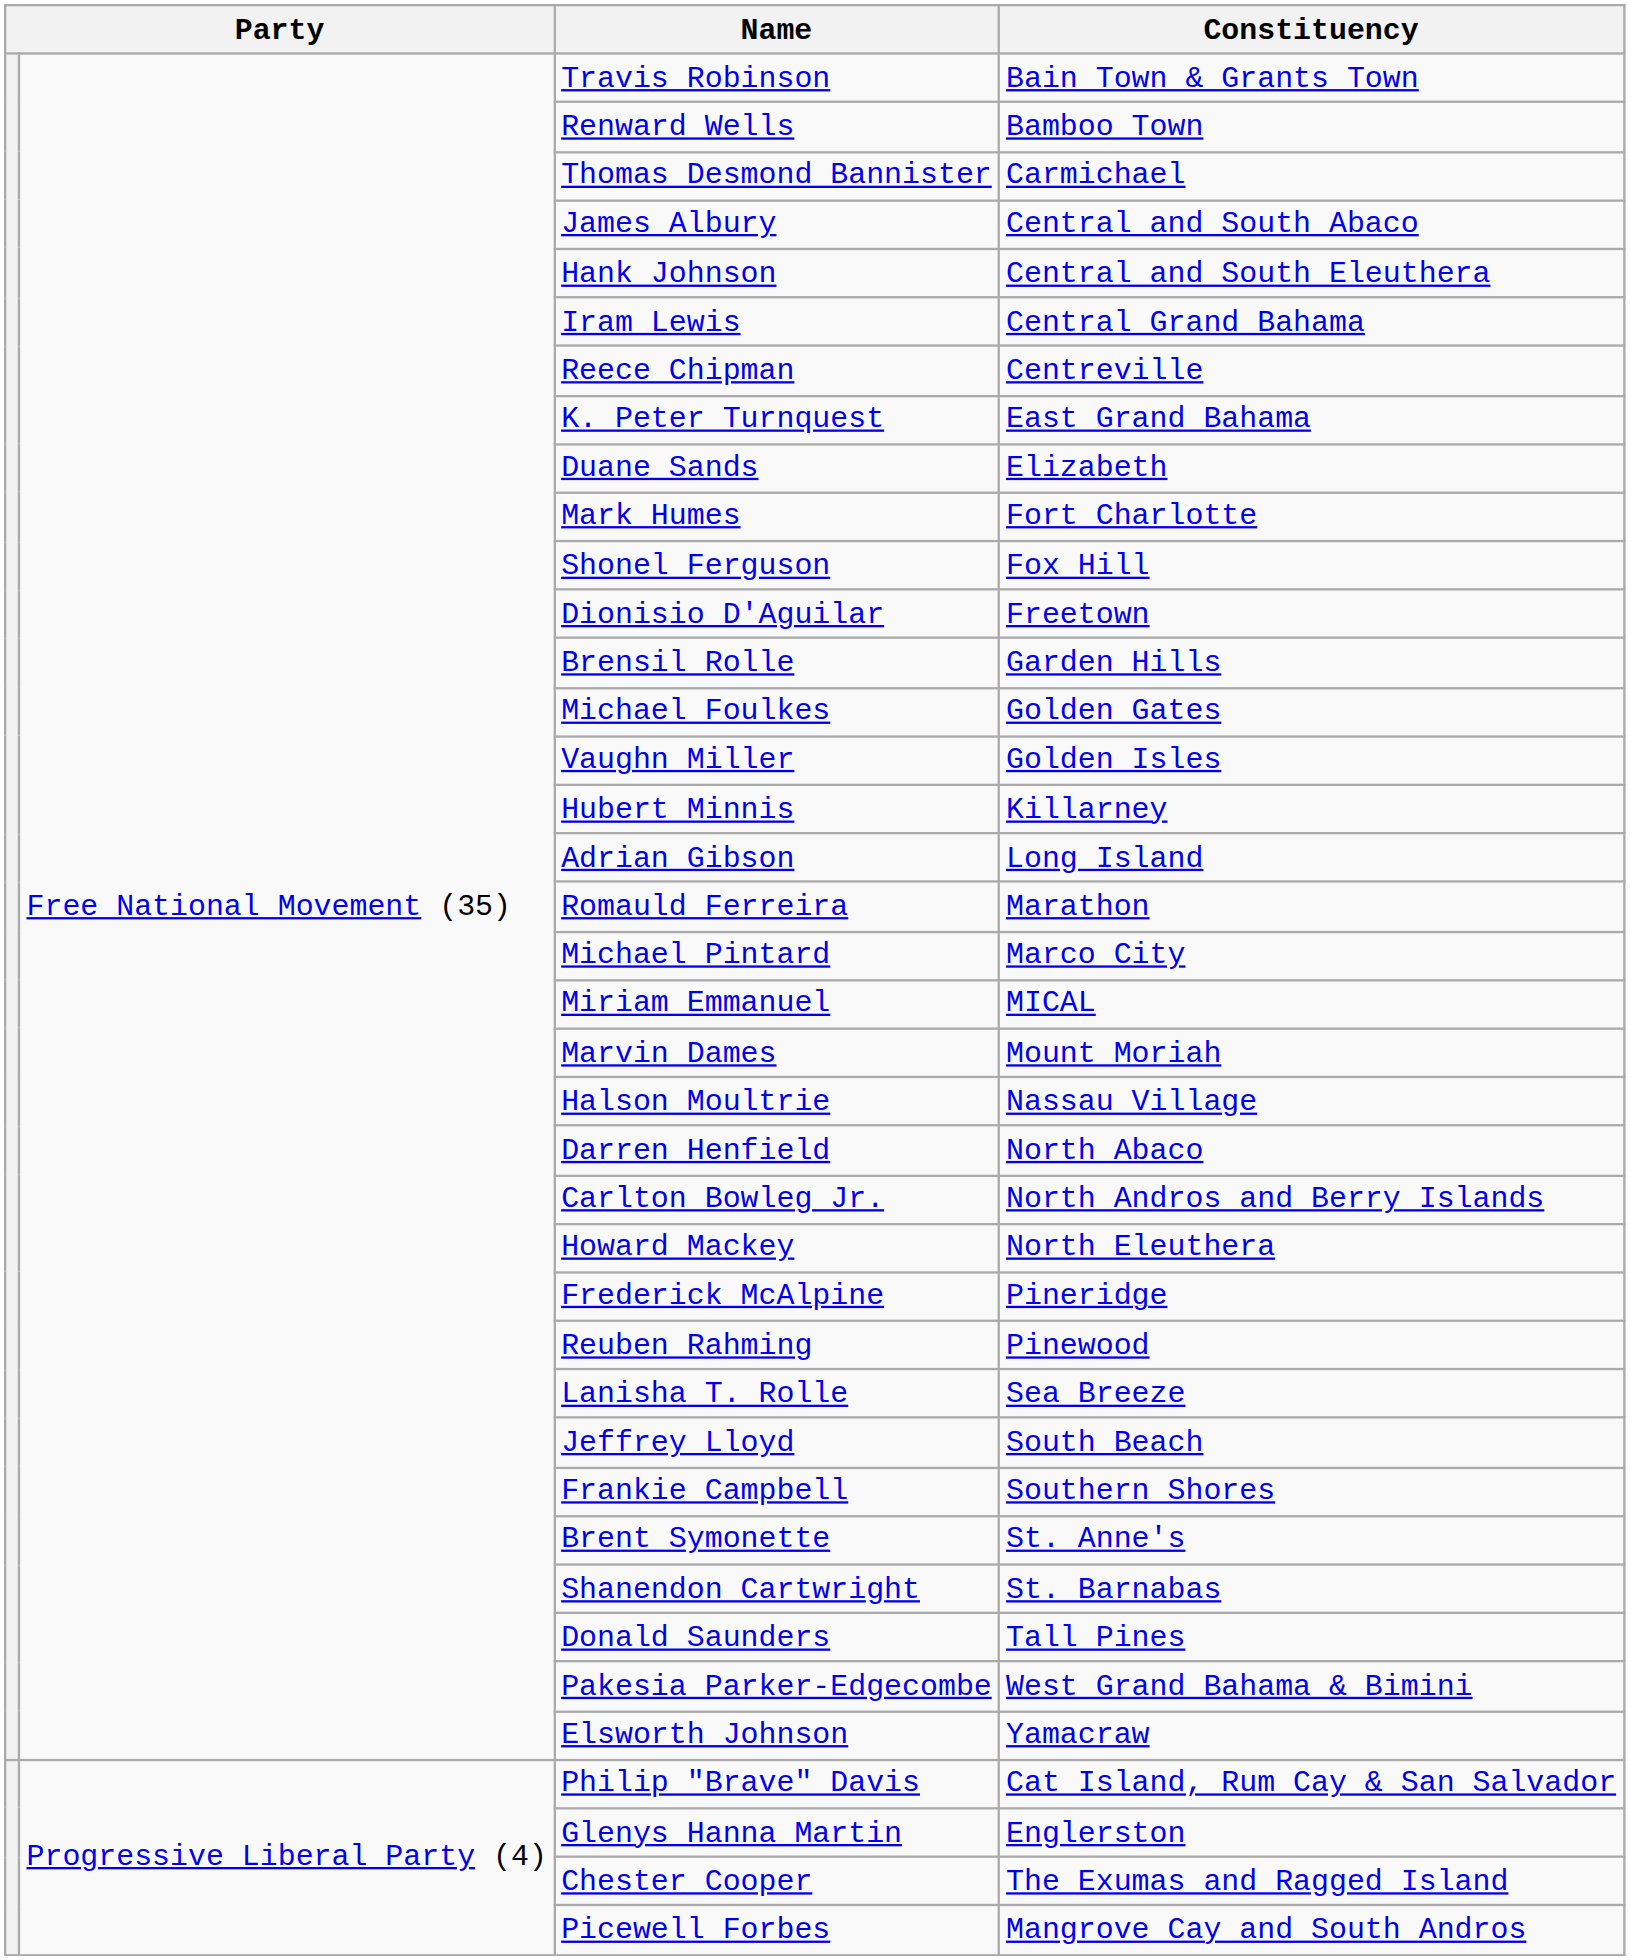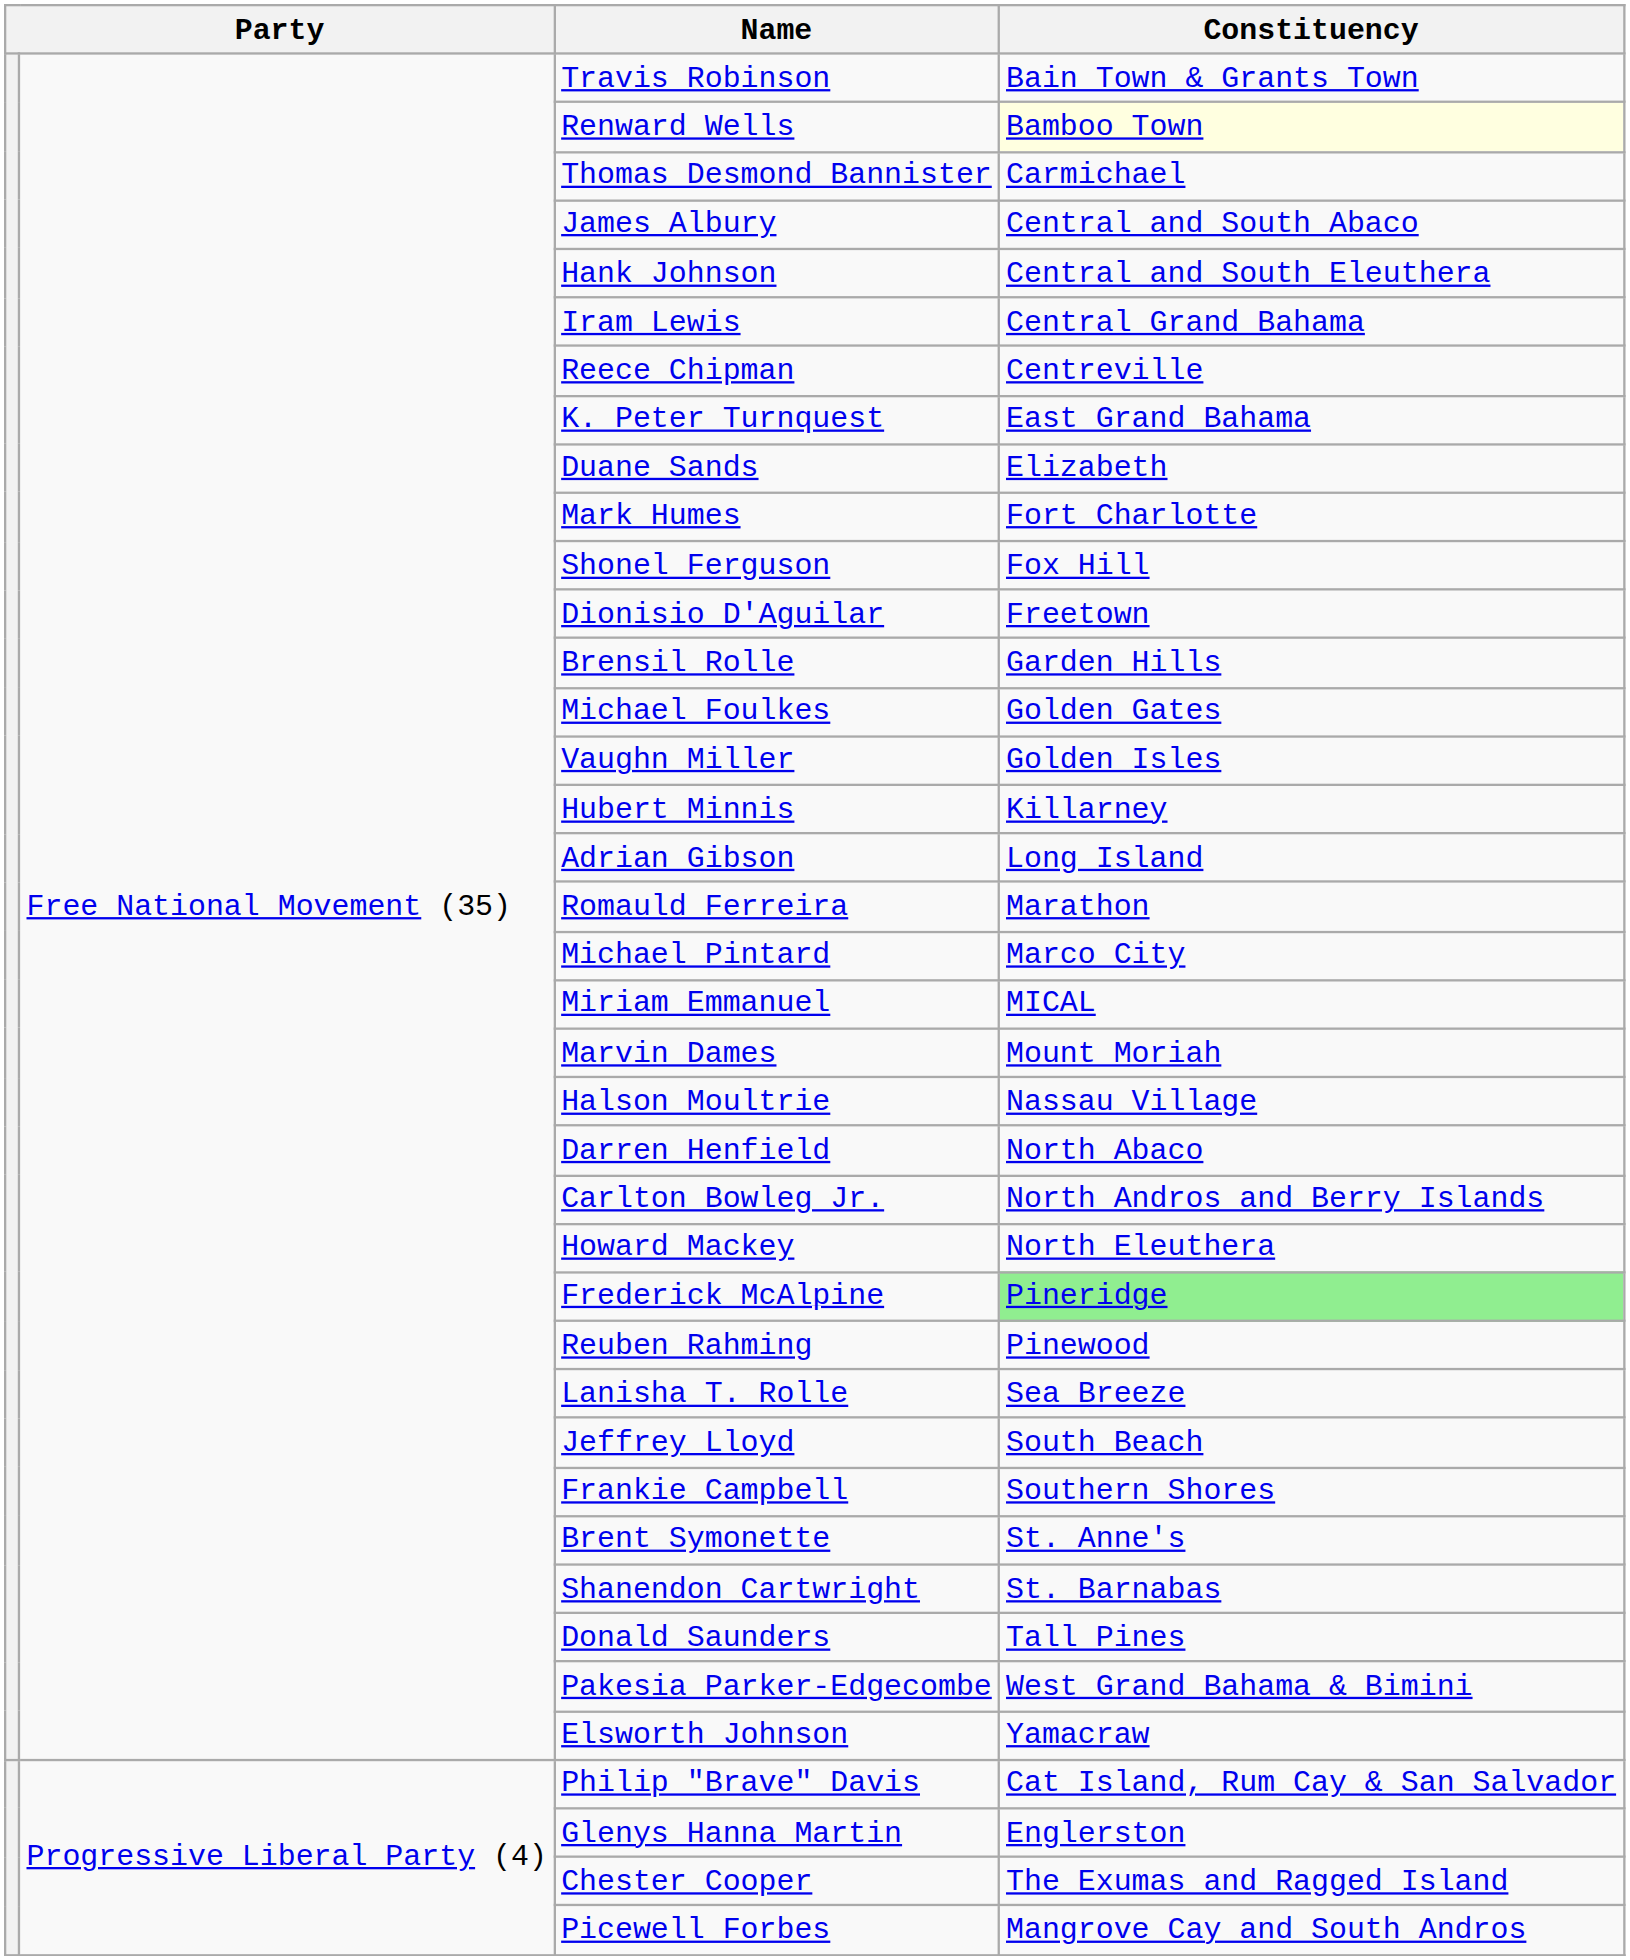(1105, 127) no background -> (1105, 127) lightyellow background
(1087, 1297) no background -> (1087, 1297) lightgreen background
